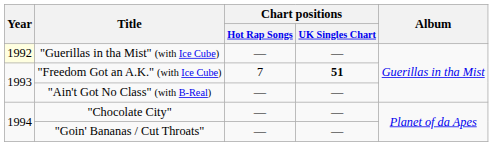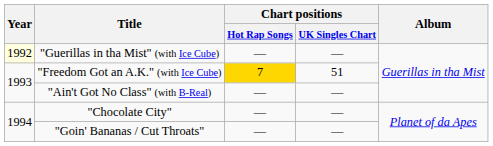(260, 72) no background -> (260, 72) gold background
(337, 72) bold -> (337, 72) normal
